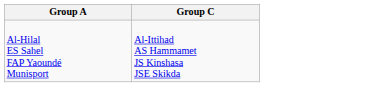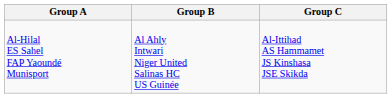+ column: (196, 12)
